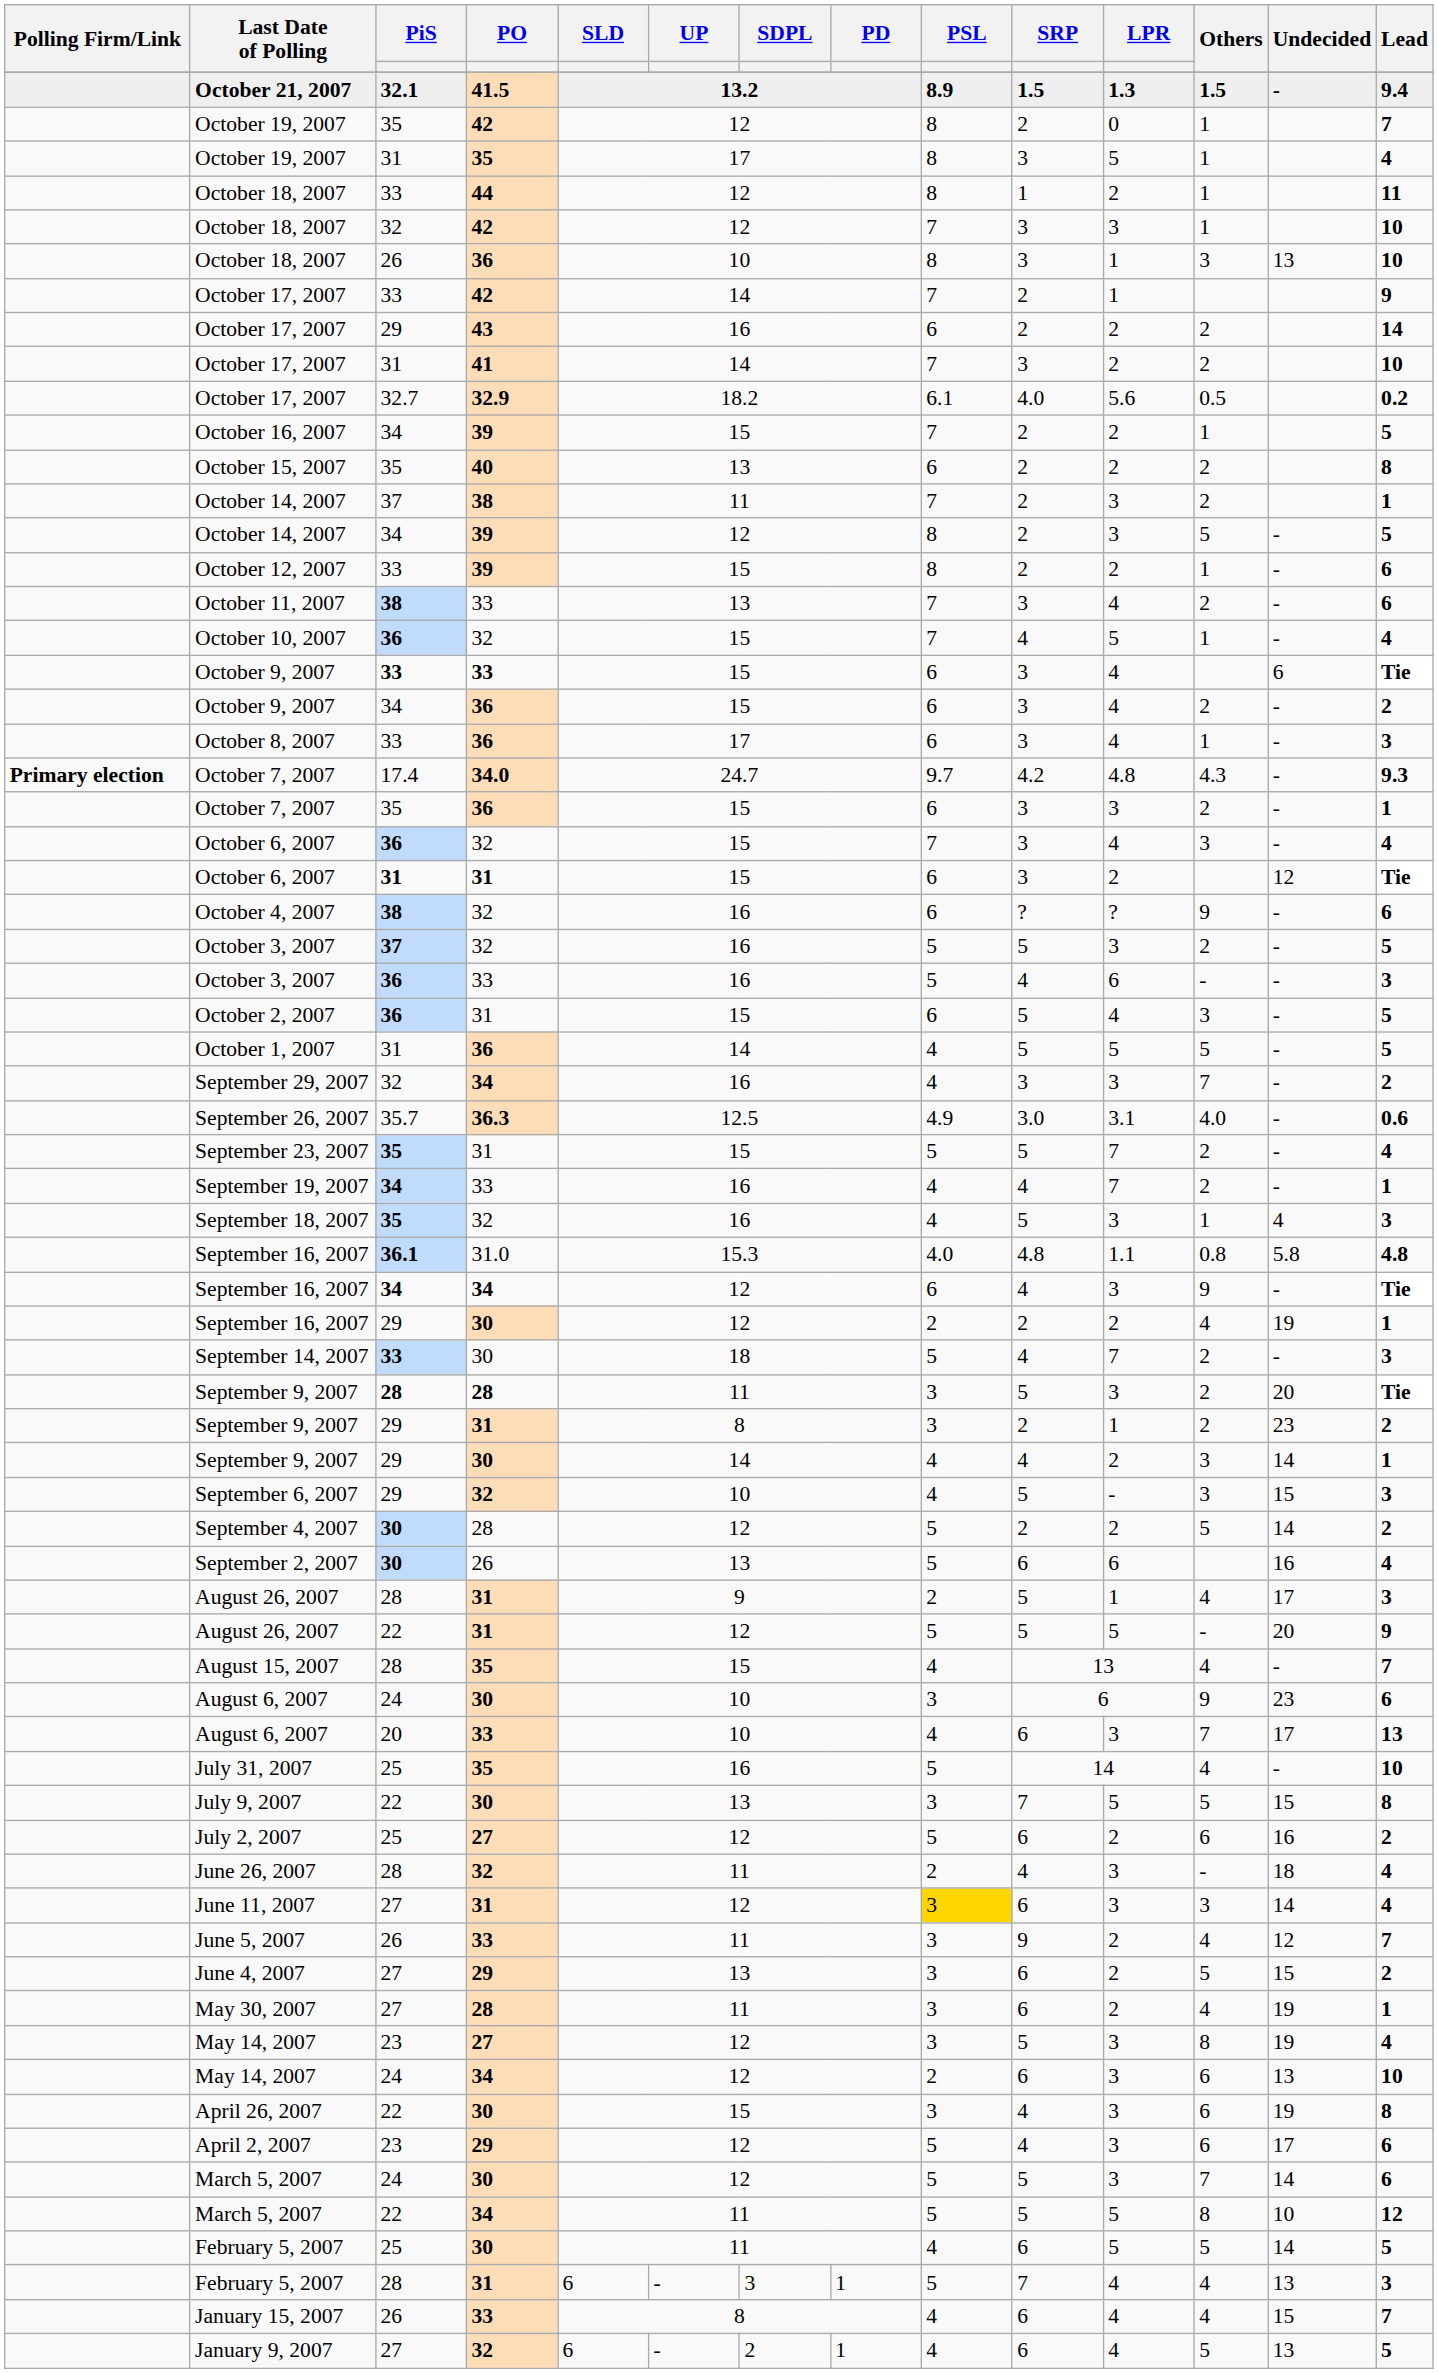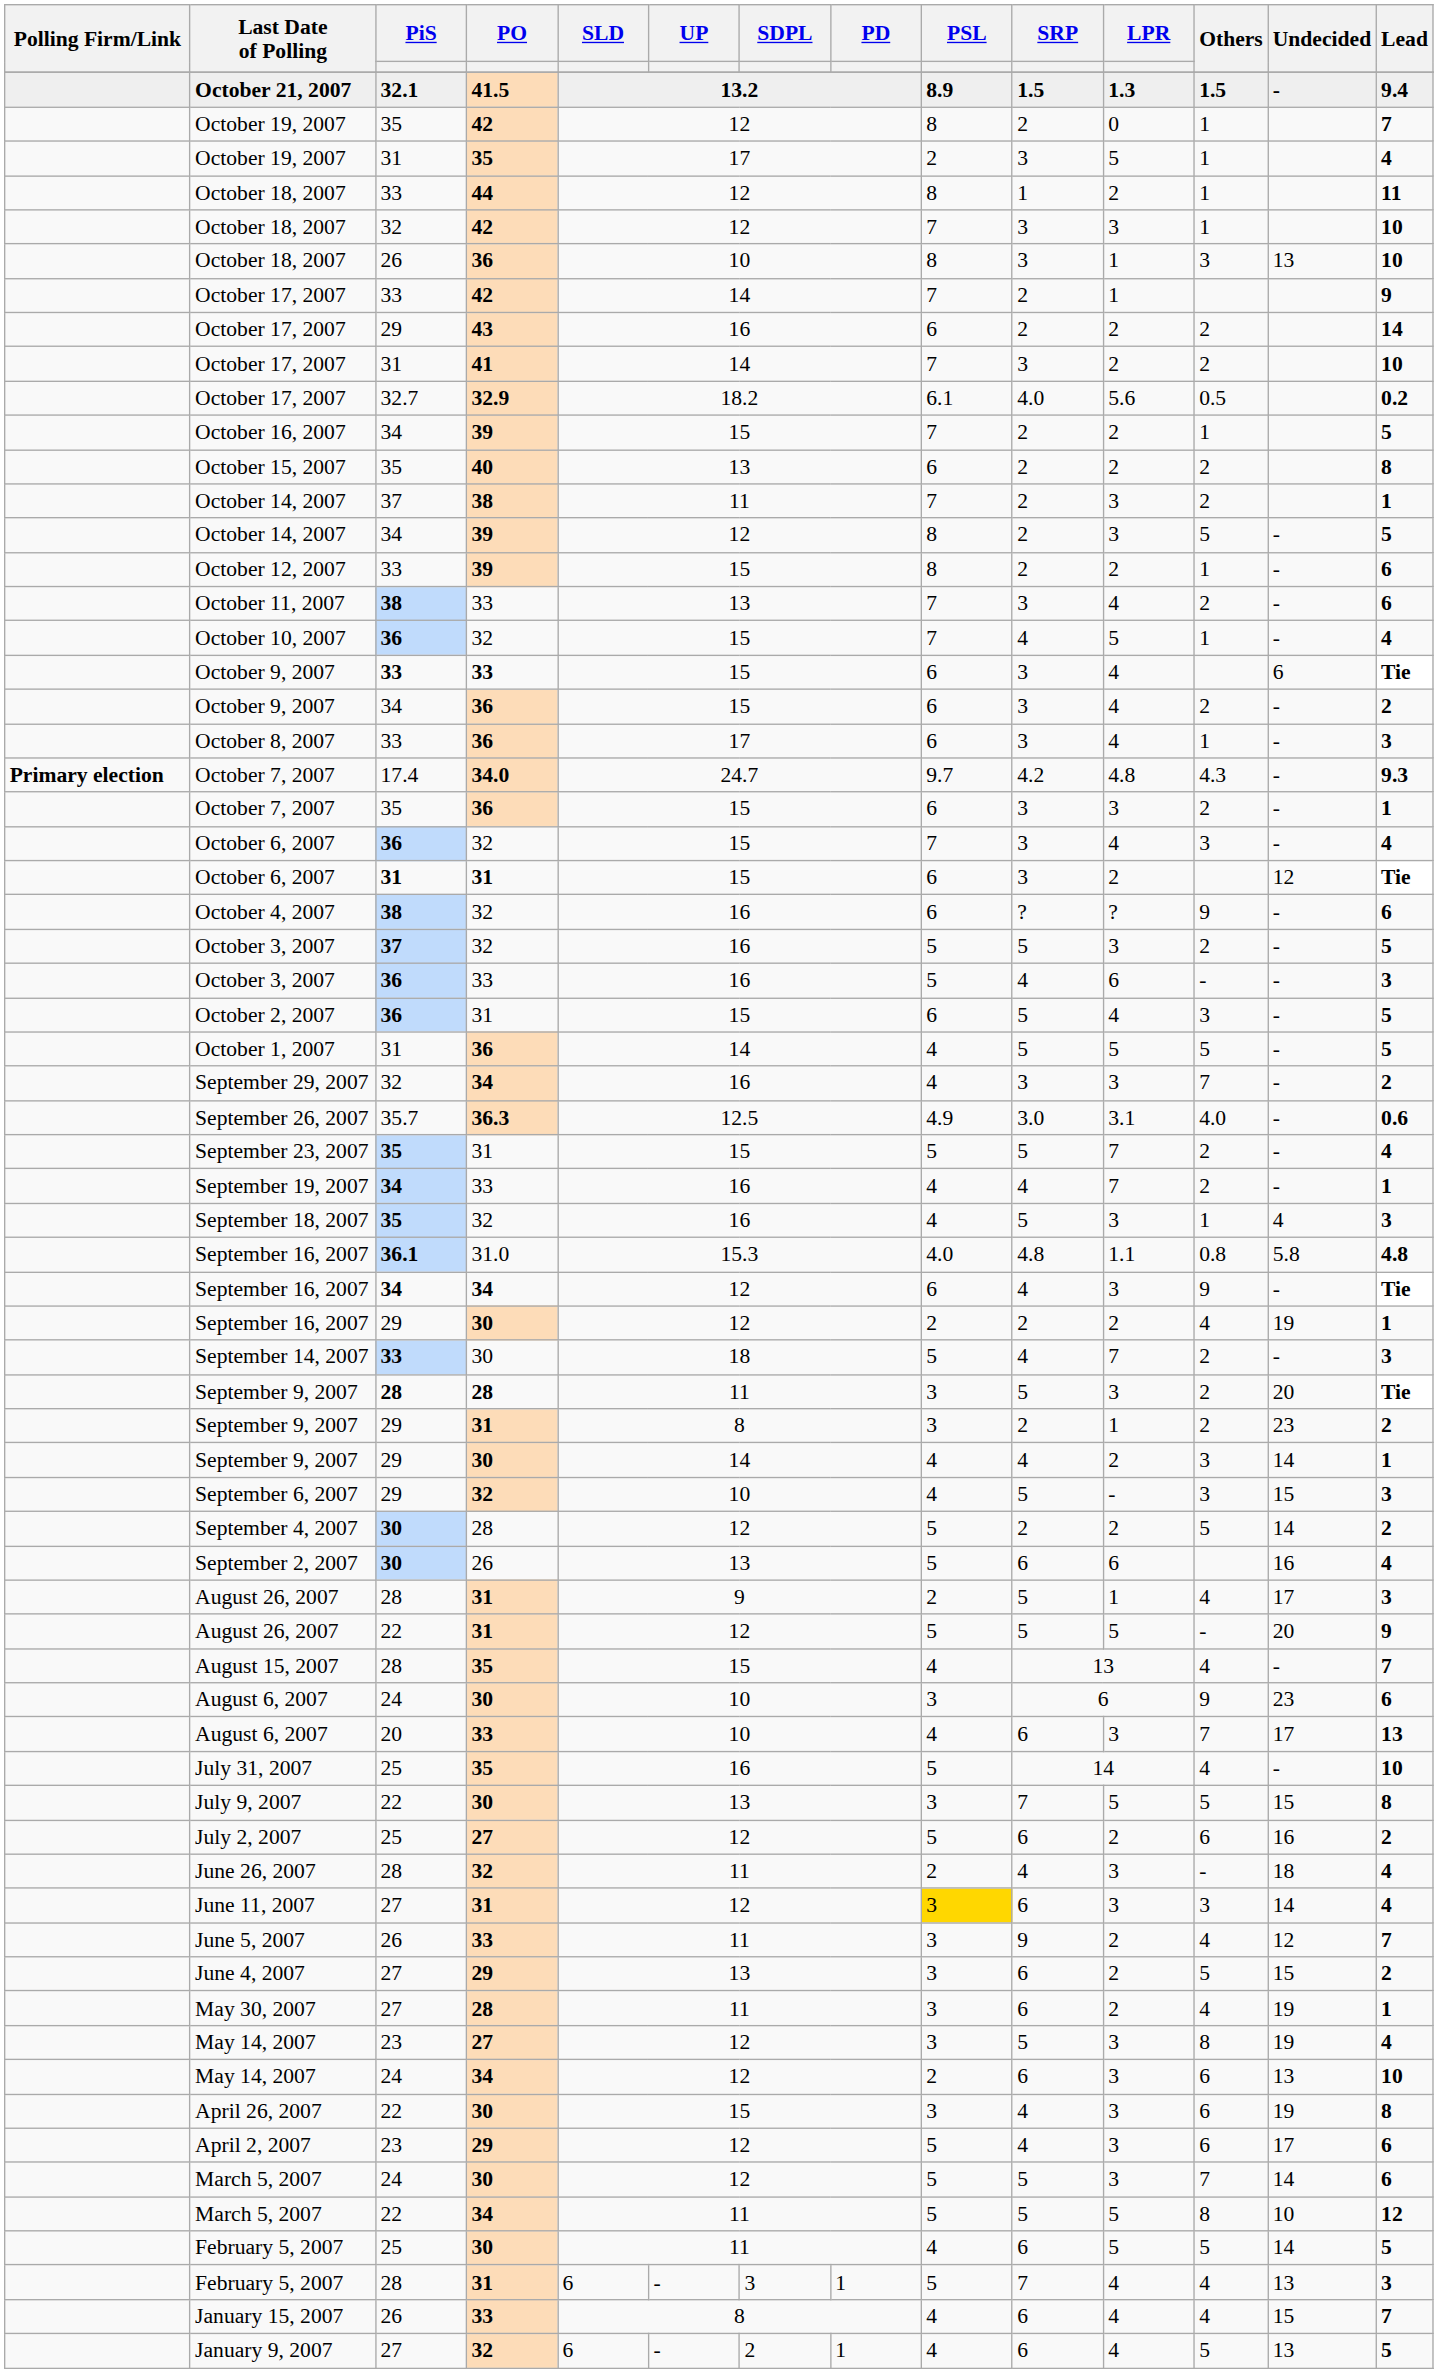(932, 158) 8 -> (932, 158) 2
